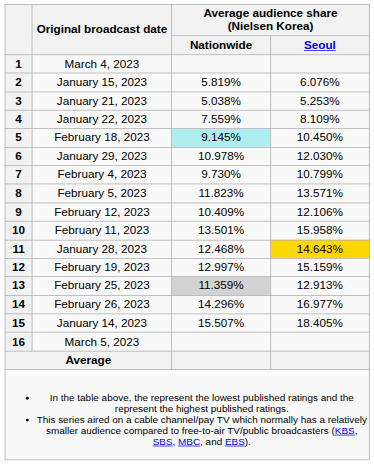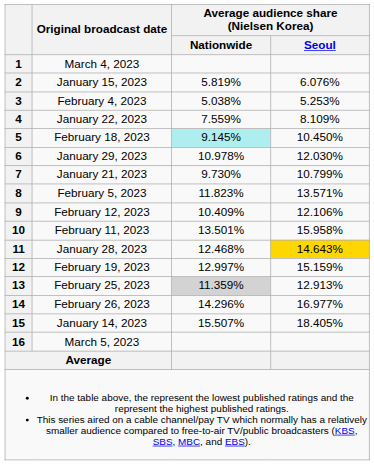(102, 100) January 21, 2023 -> (102, 100) February 4, 2023
(102, 175) February 4, 2023 -> (102, 175) January 21, 2023
